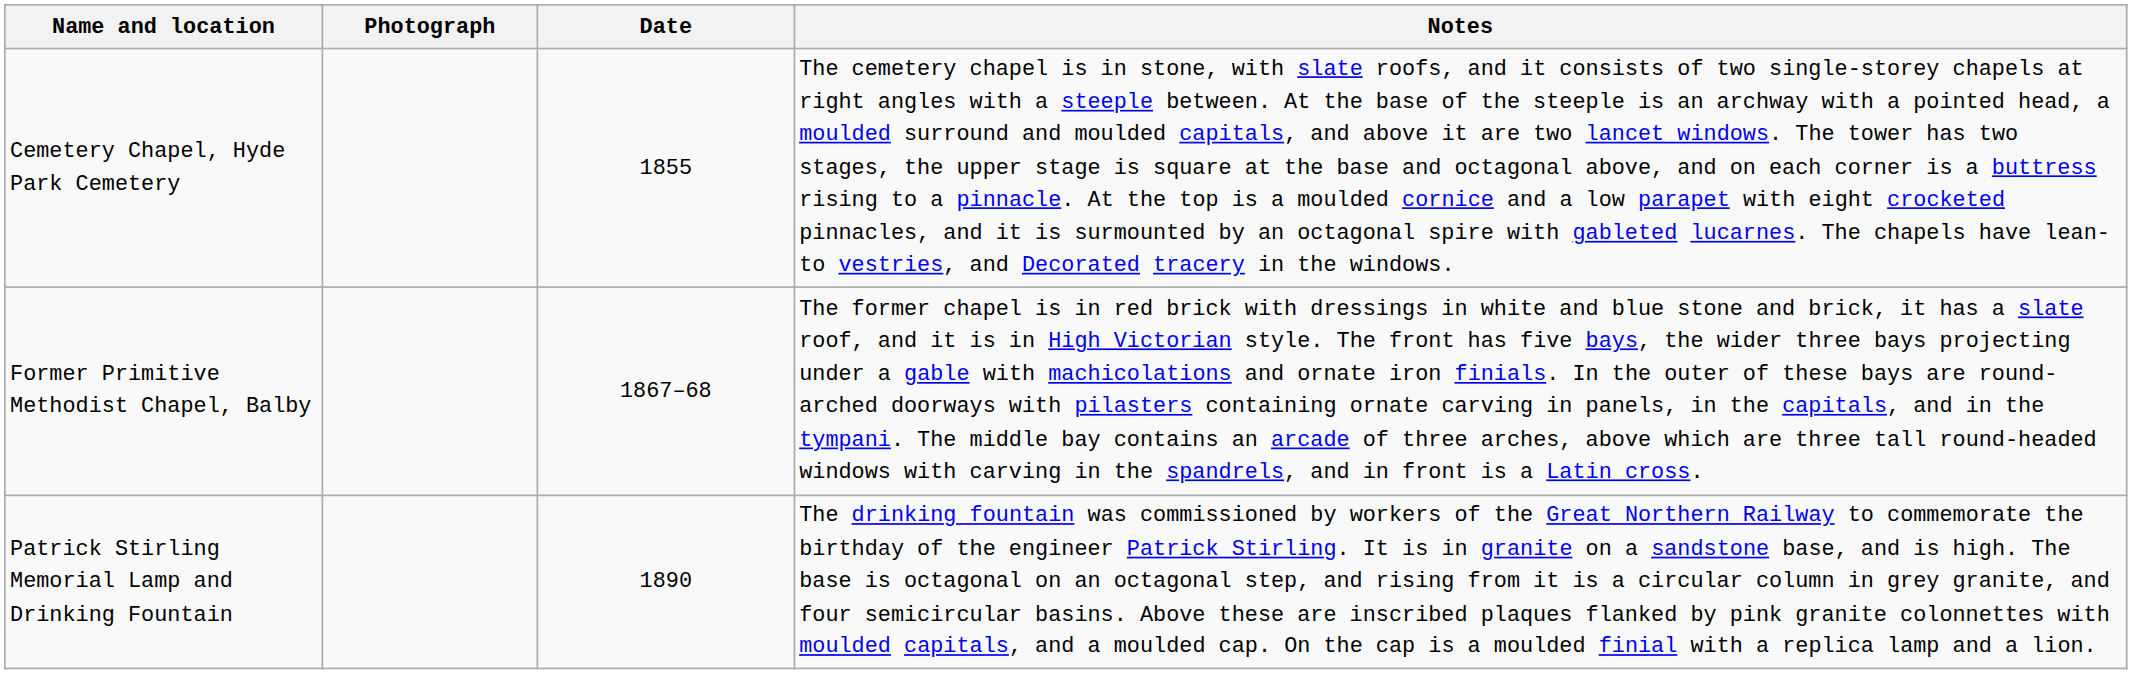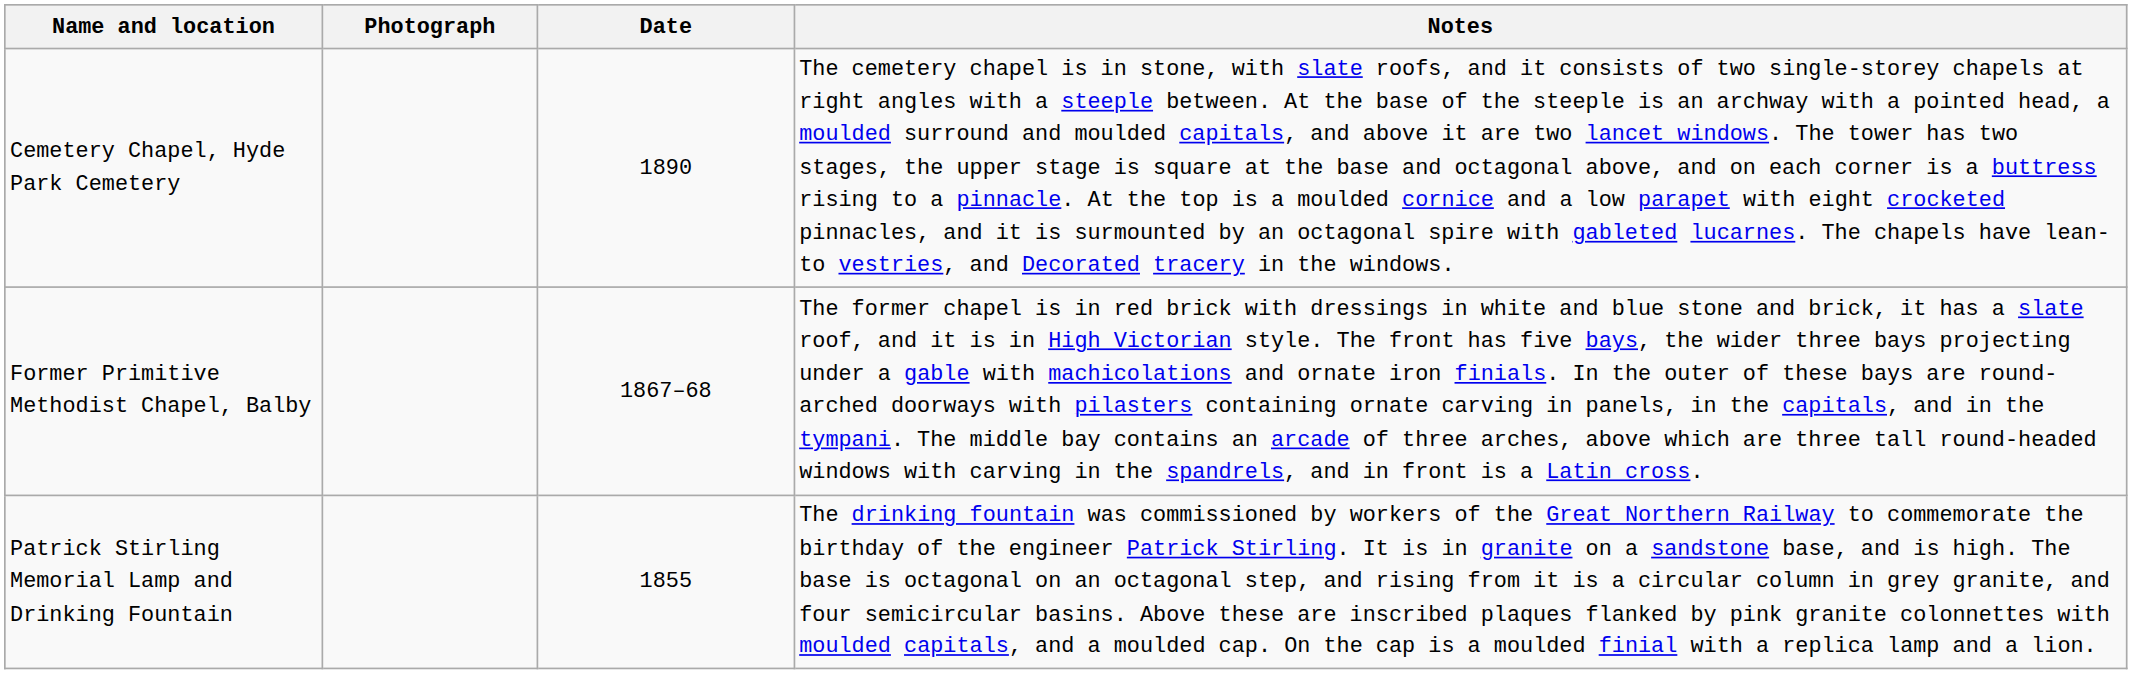(666, 167) 1855 -> (666, 167) 1890
(666, 581) 1890 -> (666, 581) 1855
